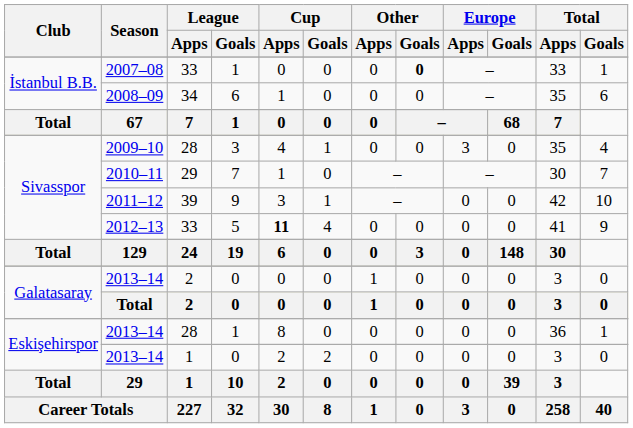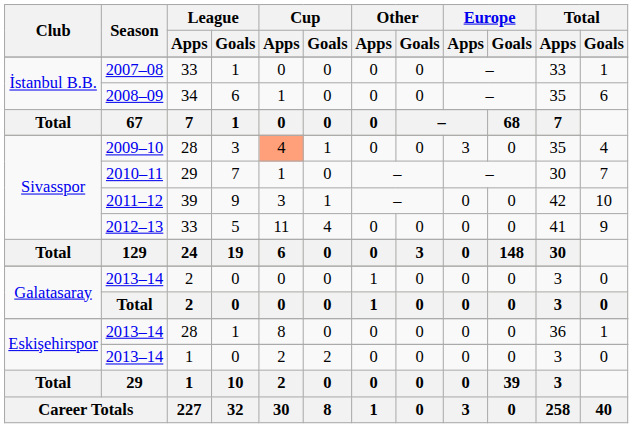(420, 69) bold -> (420, 69) normal
(281, 148) no background -> (281, 148) lightsalmon background
(281, 226) bold -> (281, 226) normal
